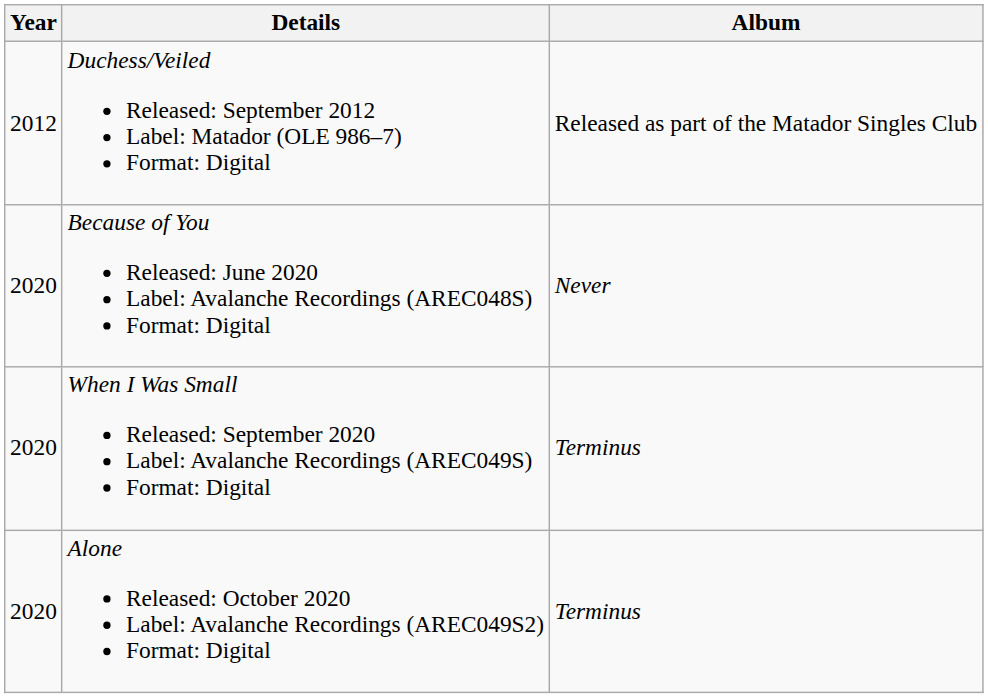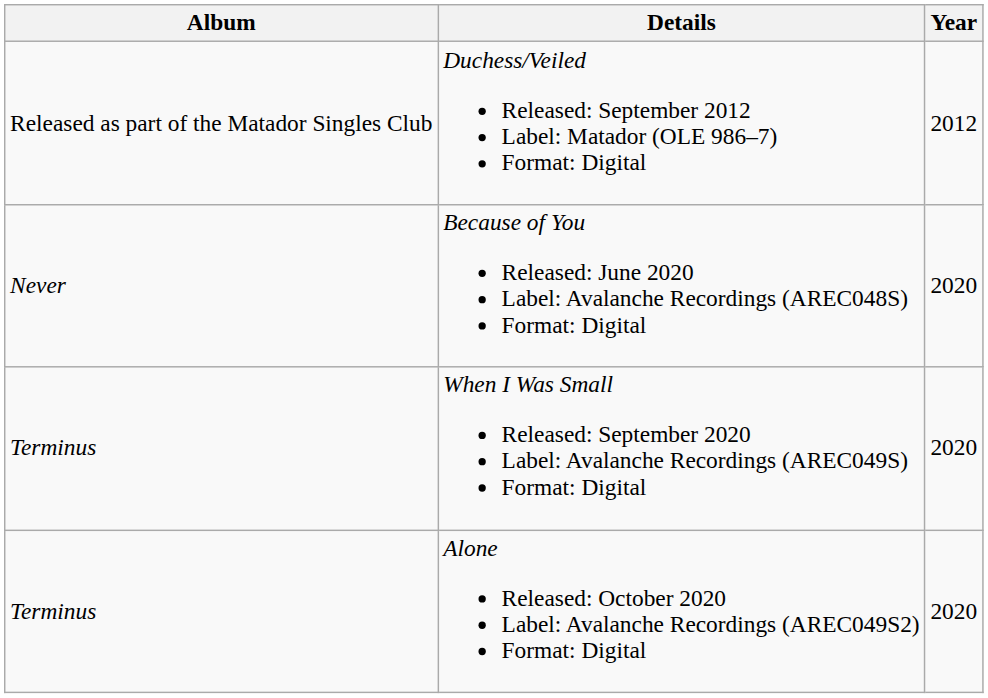columns swapped: (33, 23) <-> (766, 23)
